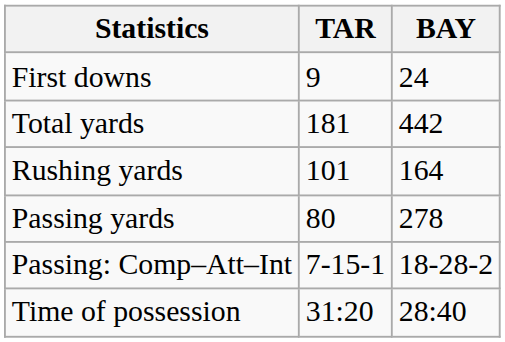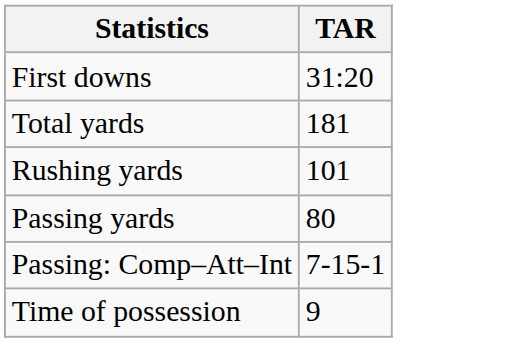- column: (446, 28)
(313, 76) 9 -> (340, 76) 31:20
(340, 312) 31:20 -> (313, 312) 9
